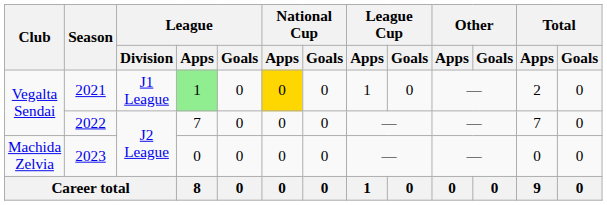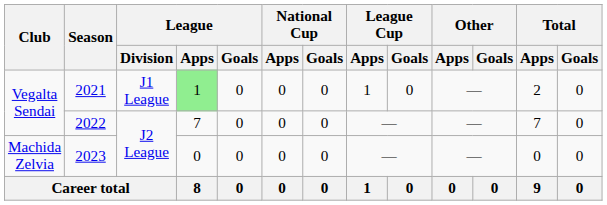(282, 90) gold background -> (282, 90) no background
